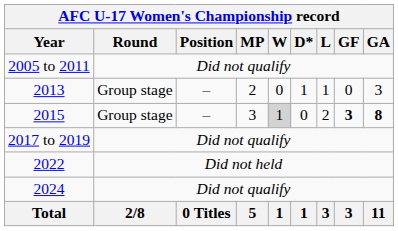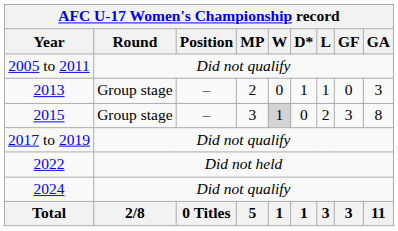(349, 115) bold -> (349, 115) normal
(378, 115) bold -> (378, 115) normal
